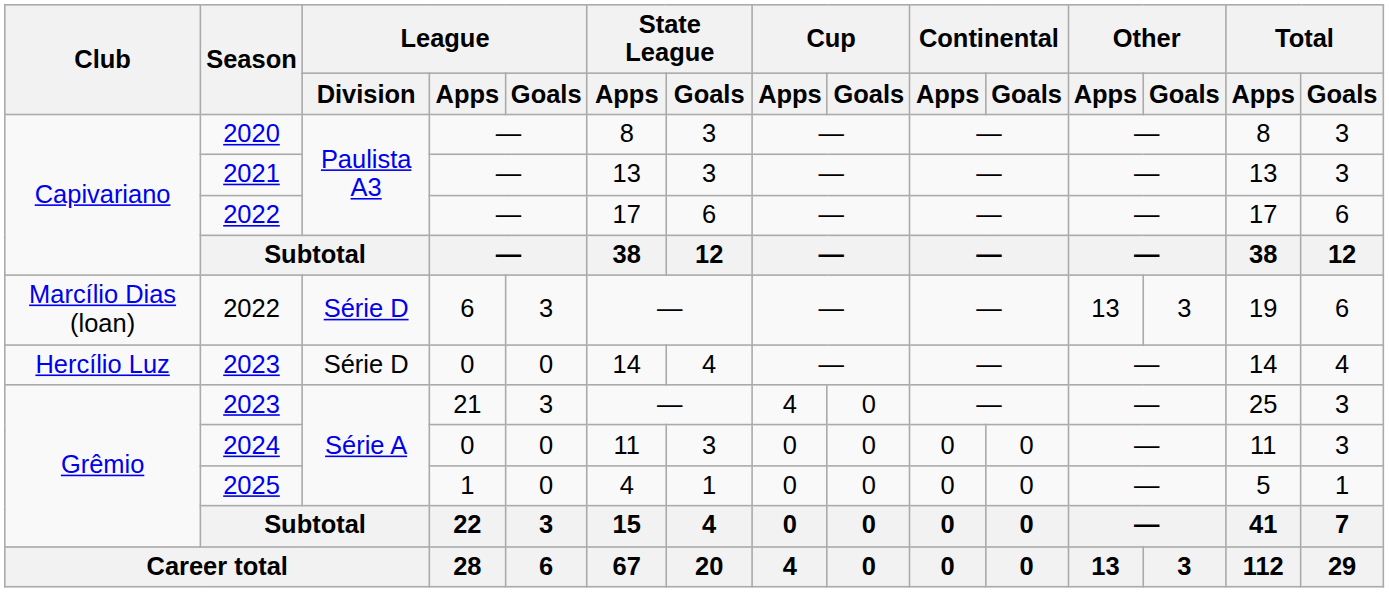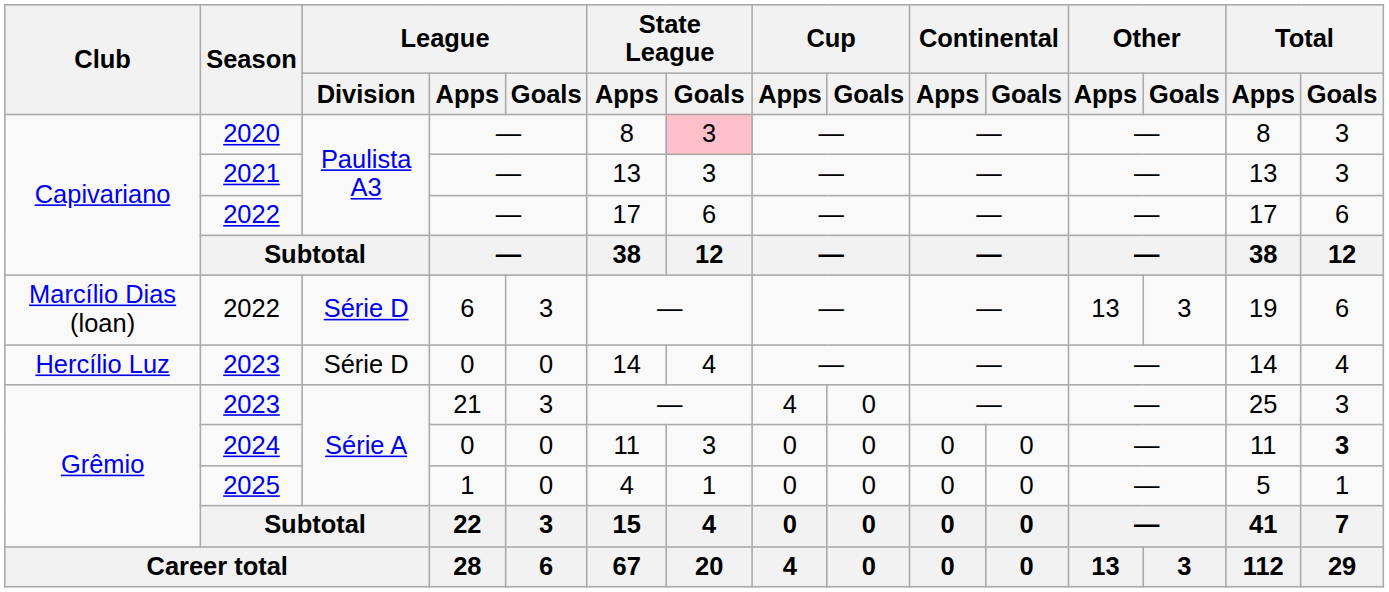(709, 133) no background -> (709, 133) pink background
(1342, 445) normal -> (1342, 445) bold
